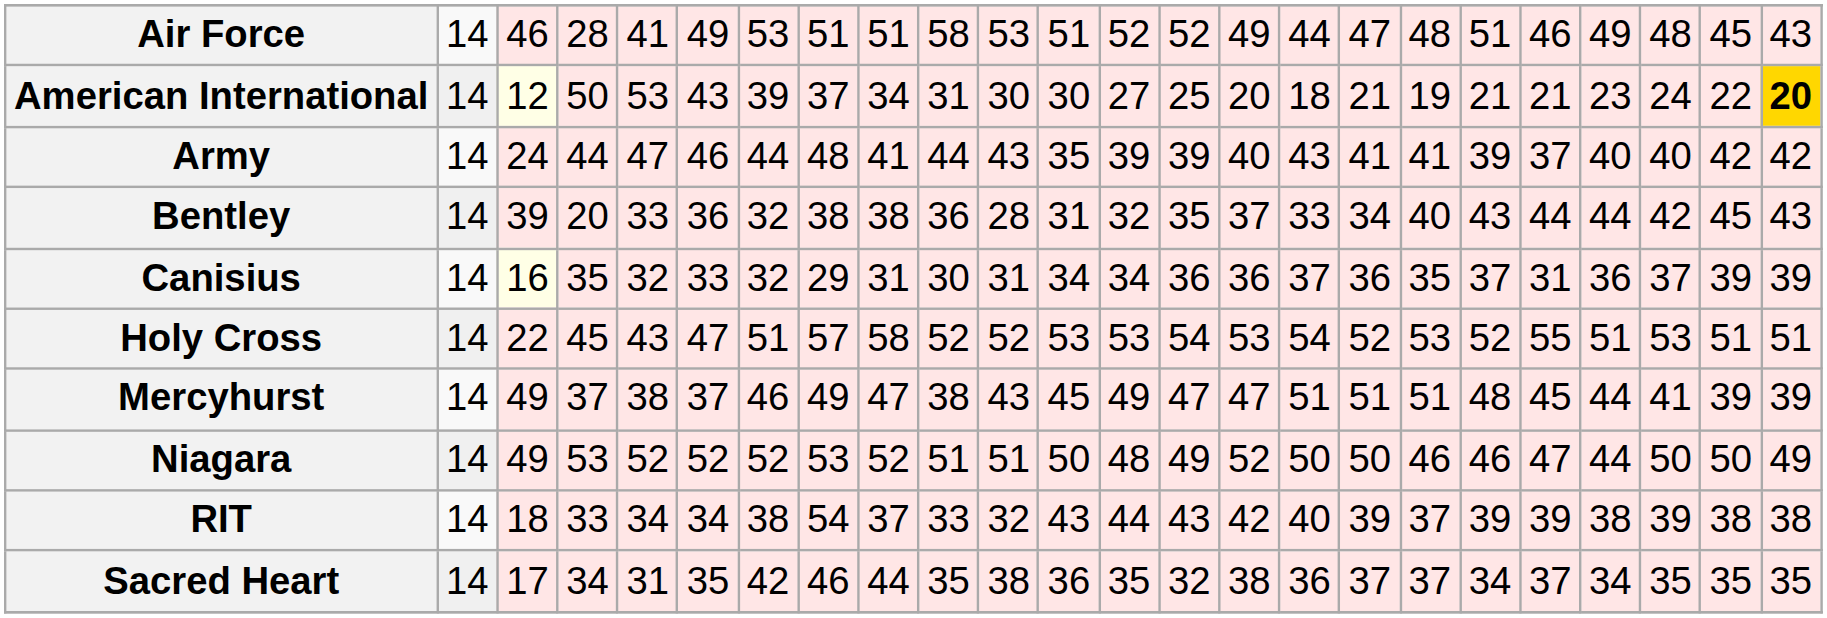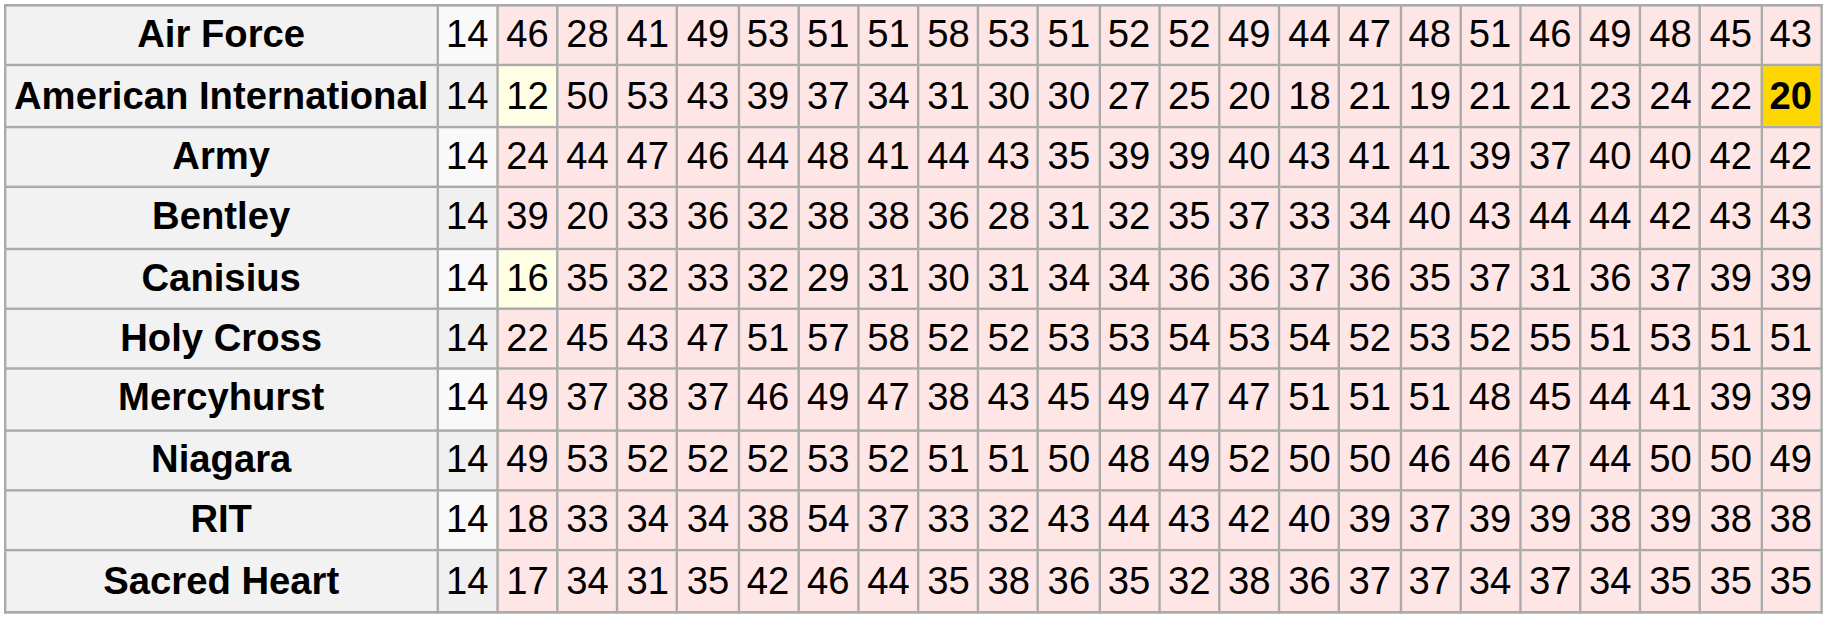(1731, 216) 45 -> (1731, 216) 43
